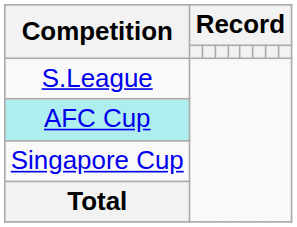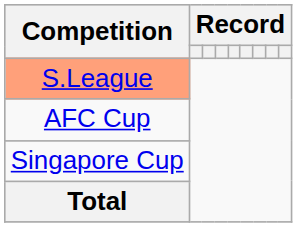(97, 78) no background -> (97, 78) lightsalmon background
(97, 119) paleturquoise background -> (97, 119) no background
